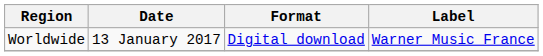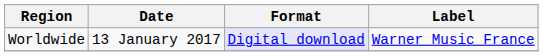(296, 40) no background -> (296, 40) lavender background
